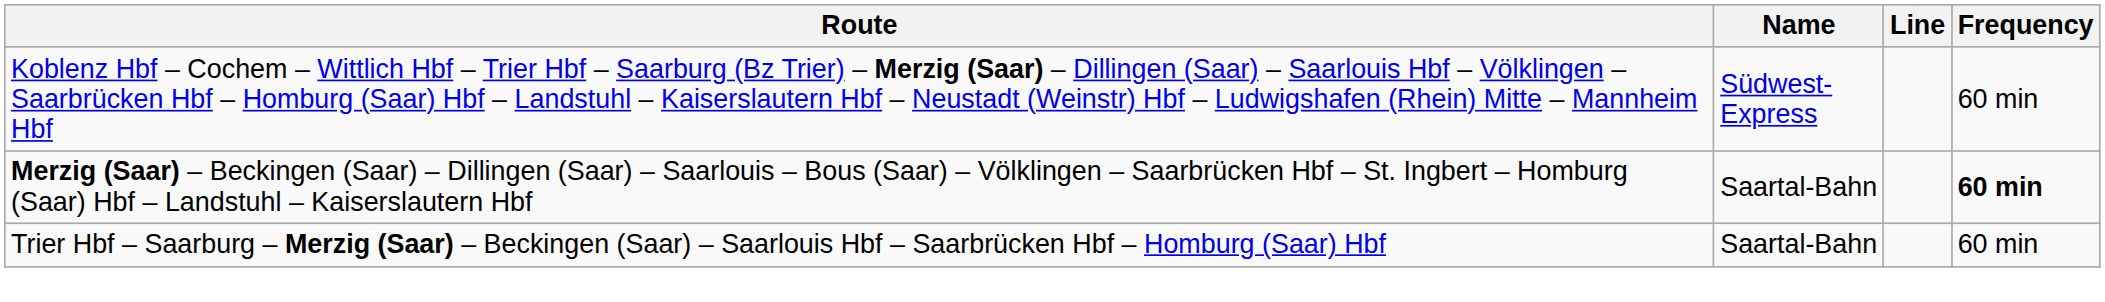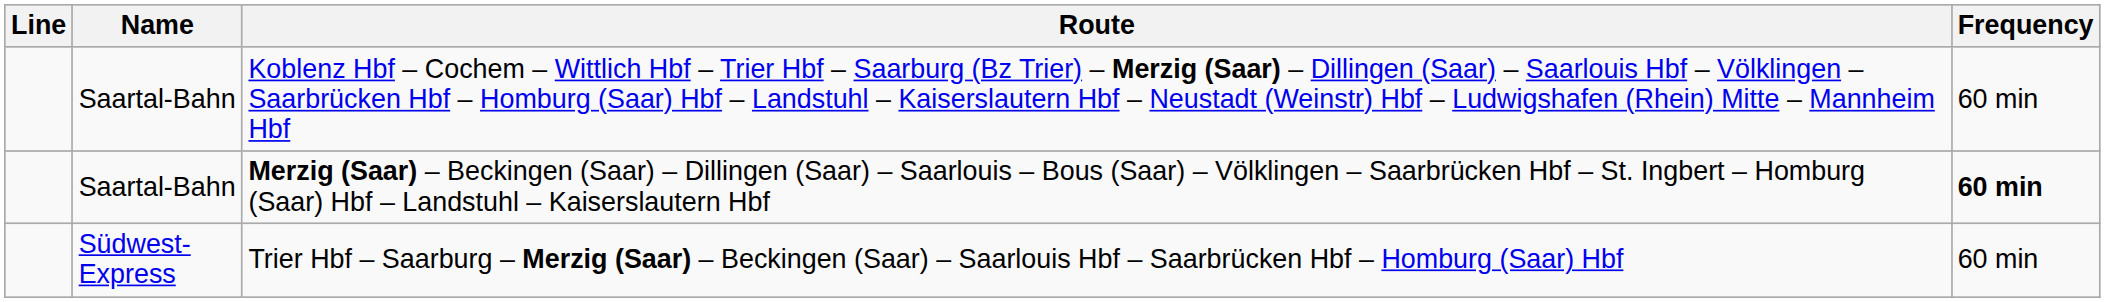columns swapped: (1918, 25) <-> (859, 25)
(1776, 98) Südwest-Express -> (157, 98) Saartal-Bahn
(1799, 244) Saartal-Bahn -> (135, 259) Südwest-Express
